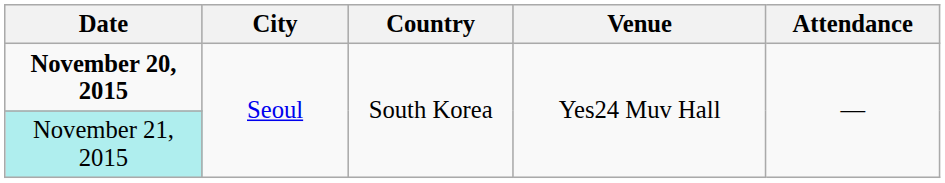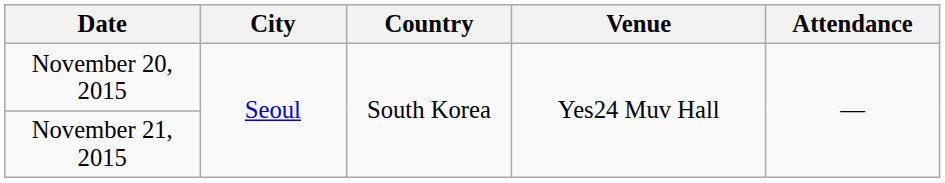(103, 76) bold -> (102, 76) normal
(103, 143) paleturquoise background -> (102, 143) no background
